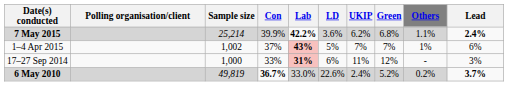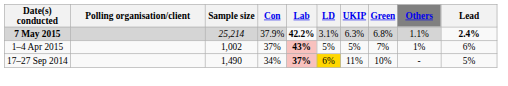(273, 34) 39.9% -> (272, 34) 37.9%
(332, 34) 3.6% -> (329, 34) 3.1%
(361, 34) 6.2% -> (354, 34) 6.3%
(361, 48) 7% -> (354, 48) 5%
(231, 61) 1,000 -> (231, 61) 1,490
(273, 61) 33% -> (272, 61) 34%
(303, 61) 31% -> (302, 61) 37%
(332, 61) no background -> (329, 61) gold background
(389, 61) 12% -> (383, 61) 10%
(475, 61) 3% -> (469, 61) 5%
- row: (37, 75)
